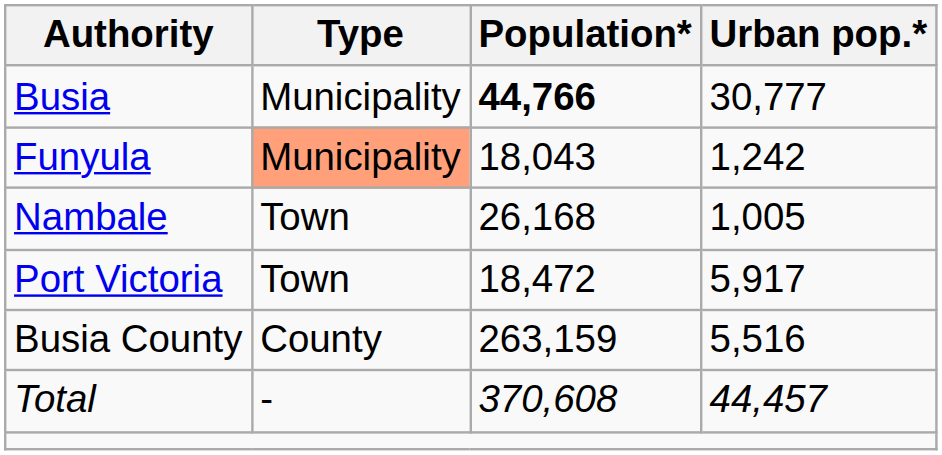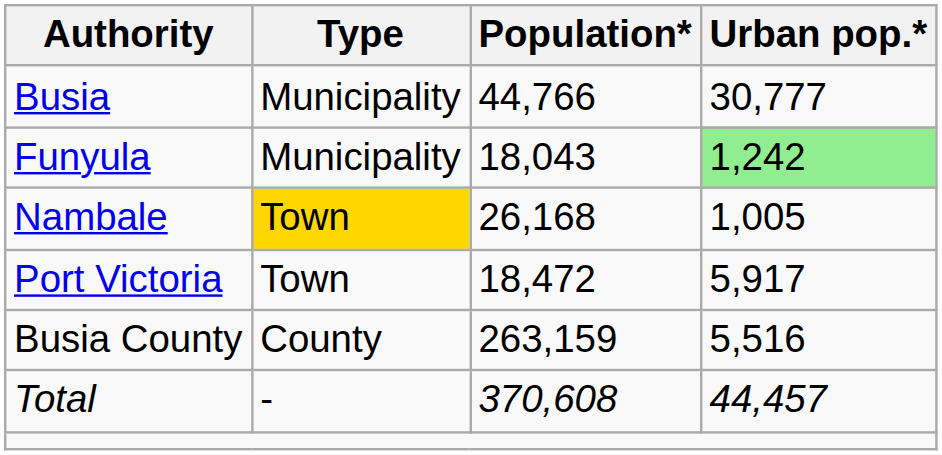(537, 95) bold -> (537, 95) normal
(360, 156) lightsalmon background -> (360, 156) no background
(758, 156) no background -> (758, 156) lightgreen background
(305, 217) no background -> (305, 217) gold background
